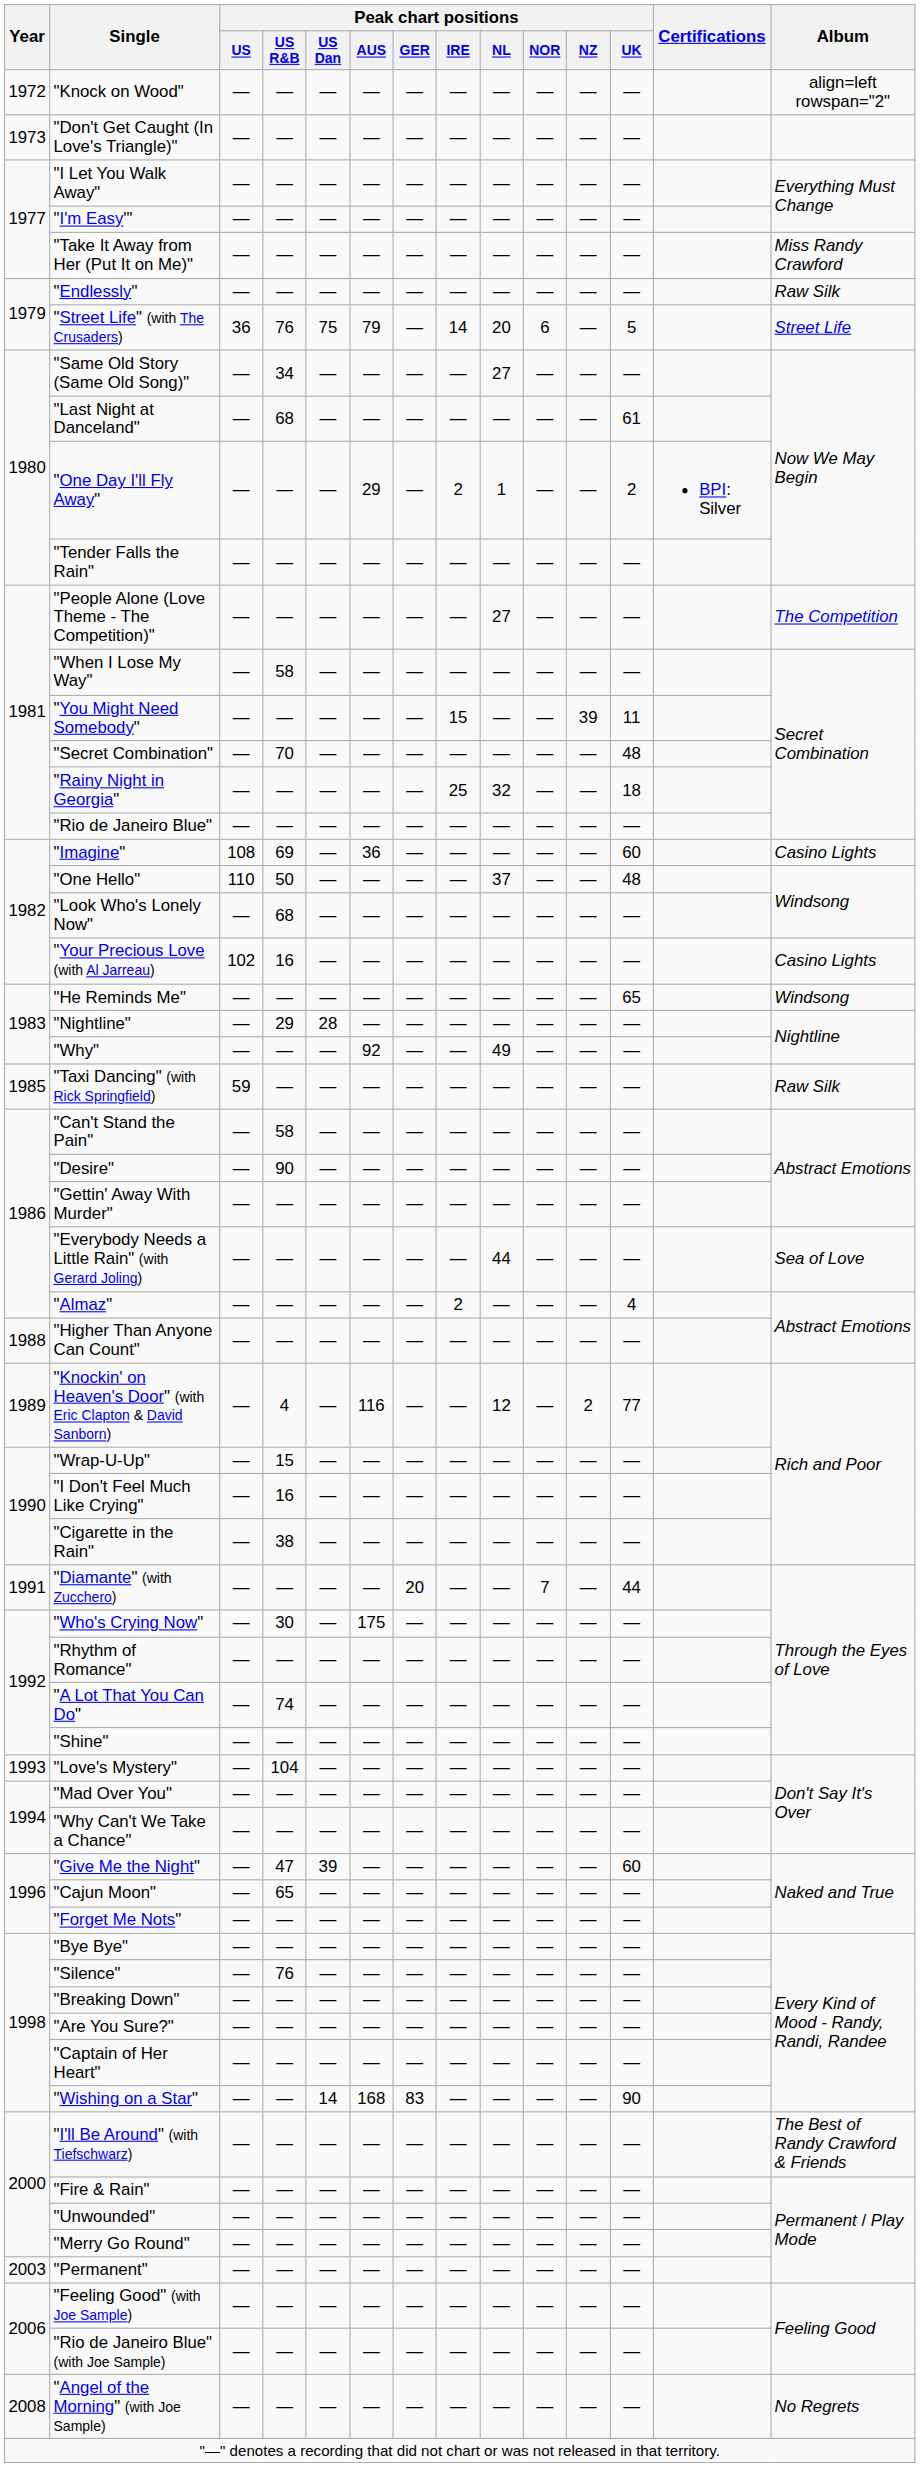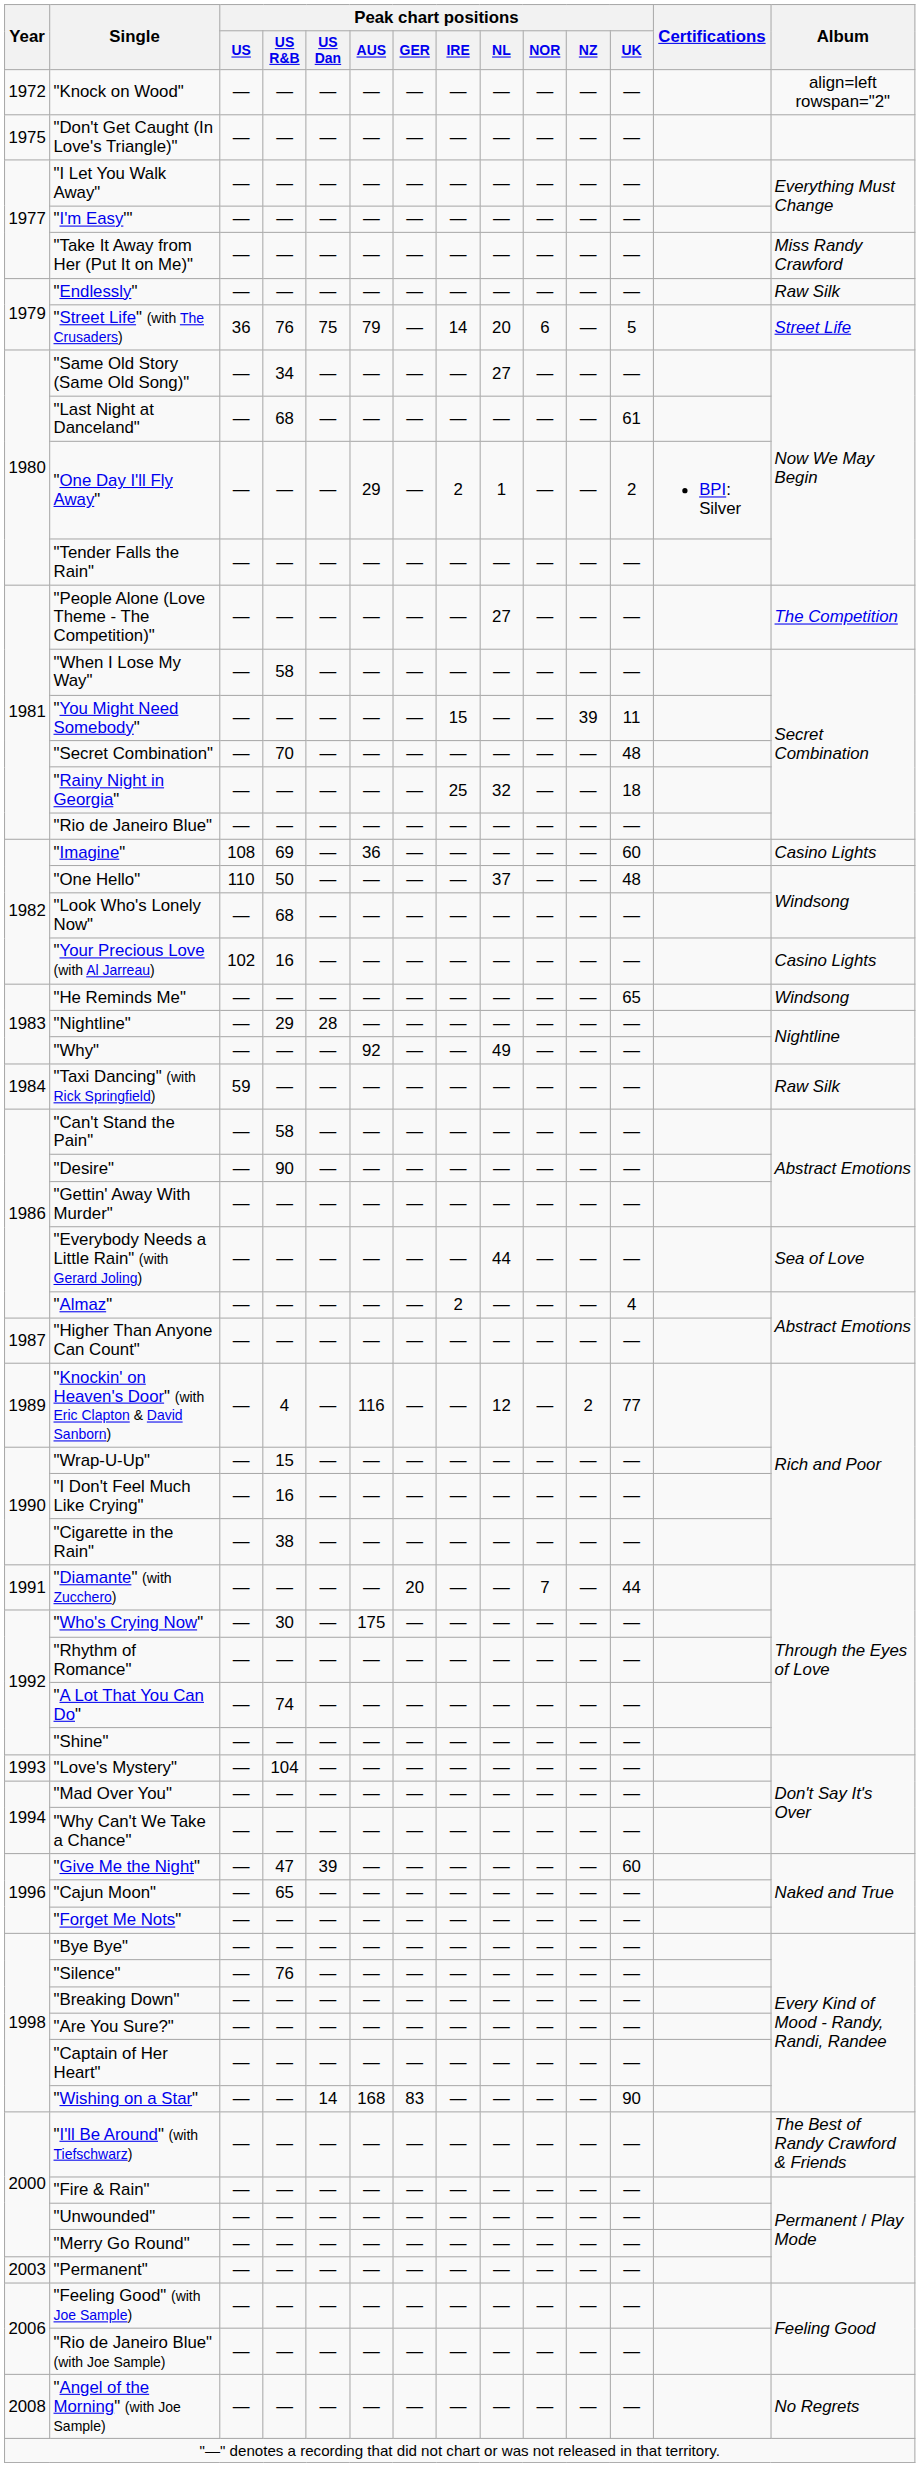(27, 137) 1973 -> (27, 137) 1975
(27, 1086) 1985 -> (27, 1086) 1984
(27, 1340) 1988 -> (27, 1340) 1987
